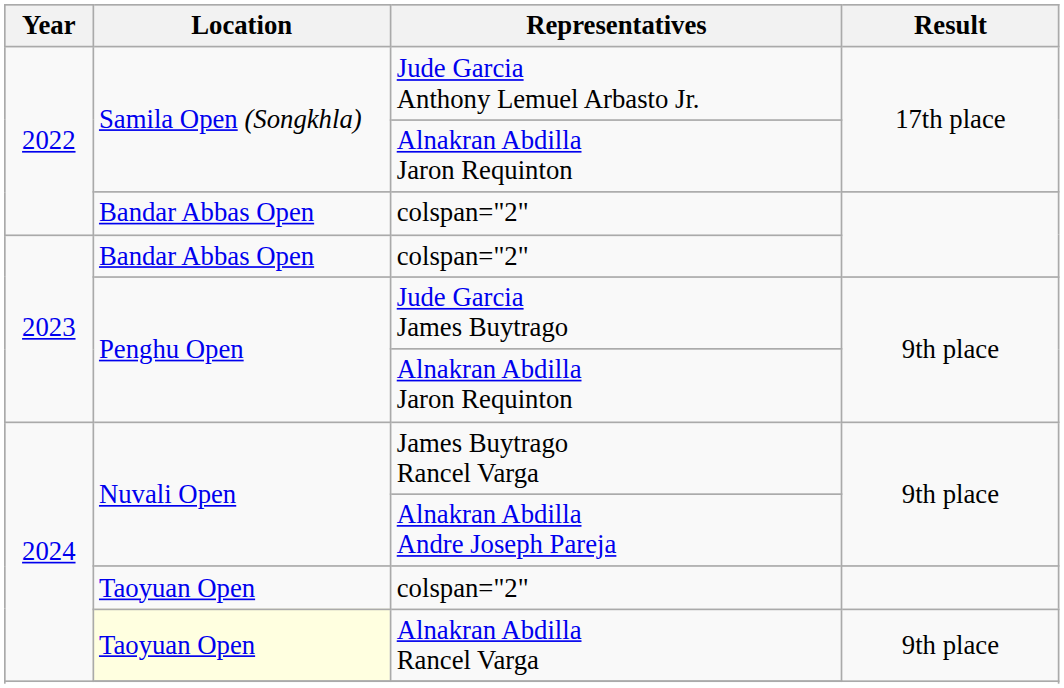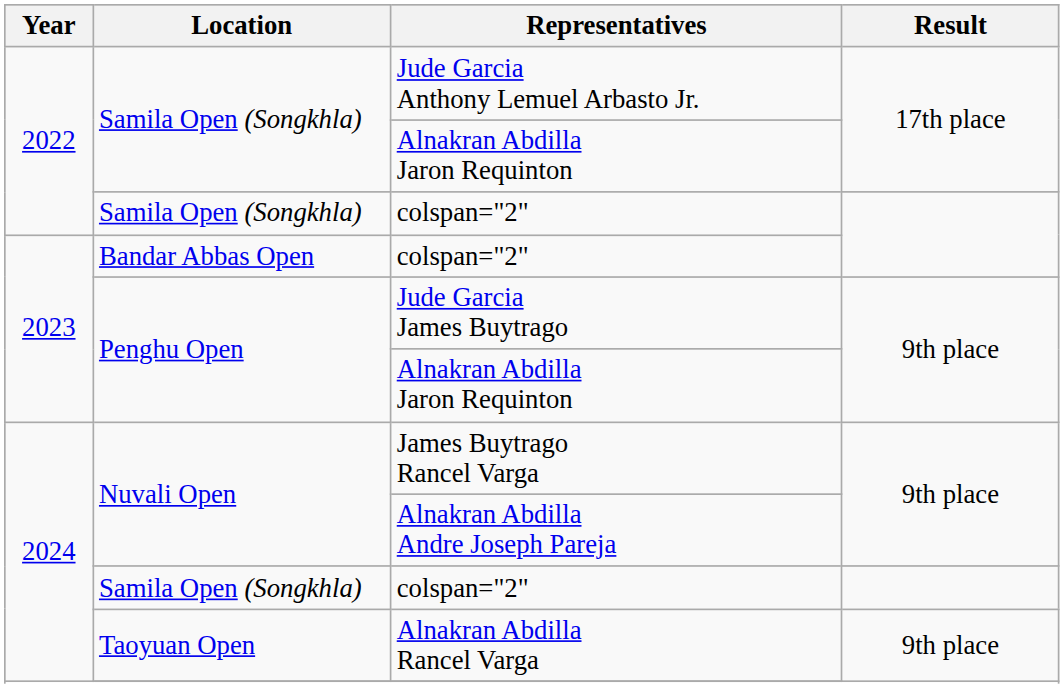(207, 212) Bandar Abbas Open -> (230, 212) Samila Open (Songkhla)
(177, 587) Taoyuan Open -> (230, 587) Samila Open (Songkhla)
(177, 644) lightyellow background -> (177, 644) no background
